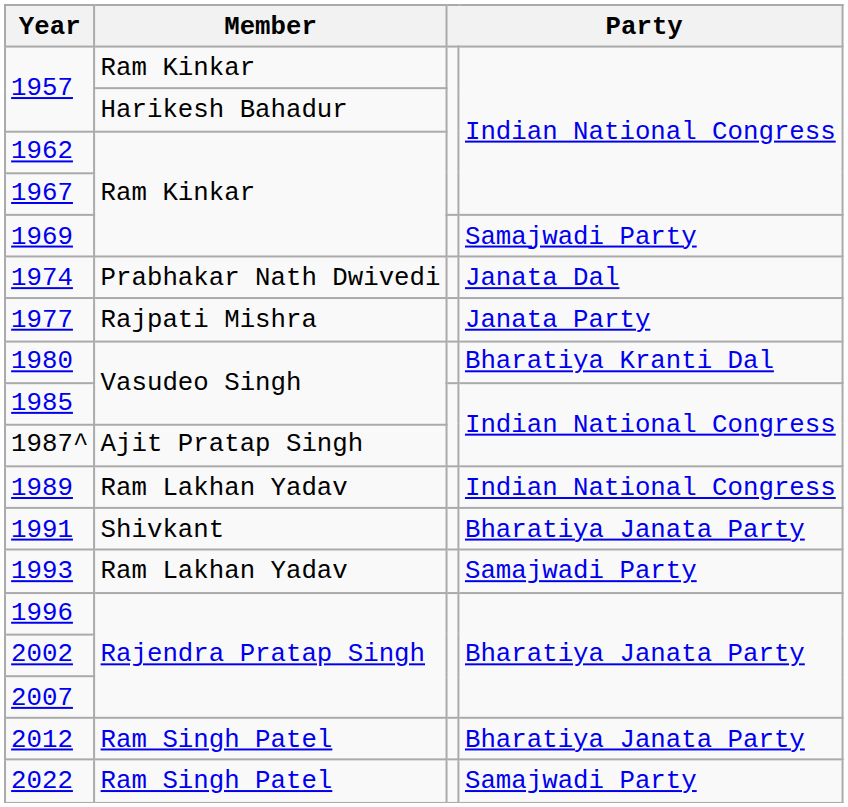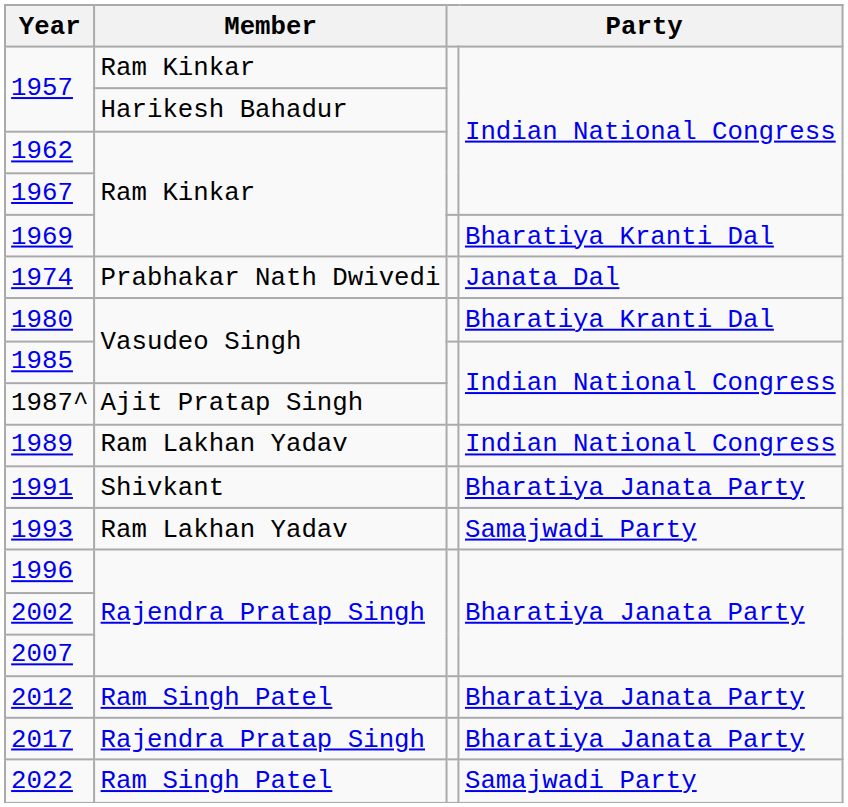(581, 236) Samajwadi Party -> (619, 236) Bharatiya Kranti Dal
- row: (42, 320)
+ row: (42, 739)
